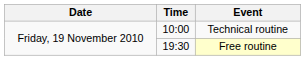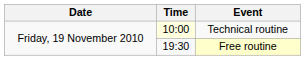(176, 30) no background -> (176, 30) lightyellow background
